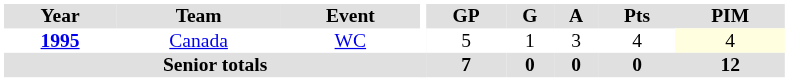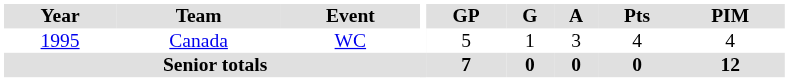(60, 40) bold -> (60, 40) normal
(730, 40) lightyellow background -> (730, 40) no background
